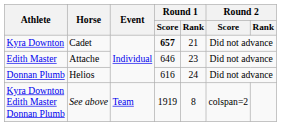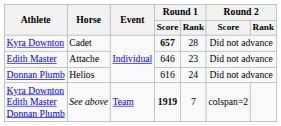(193, 43) 21 -> (193, 43) 28
(167, 102) normal -> (167, 102) bold
(193, 102) 8 -> (193, 102) 7
